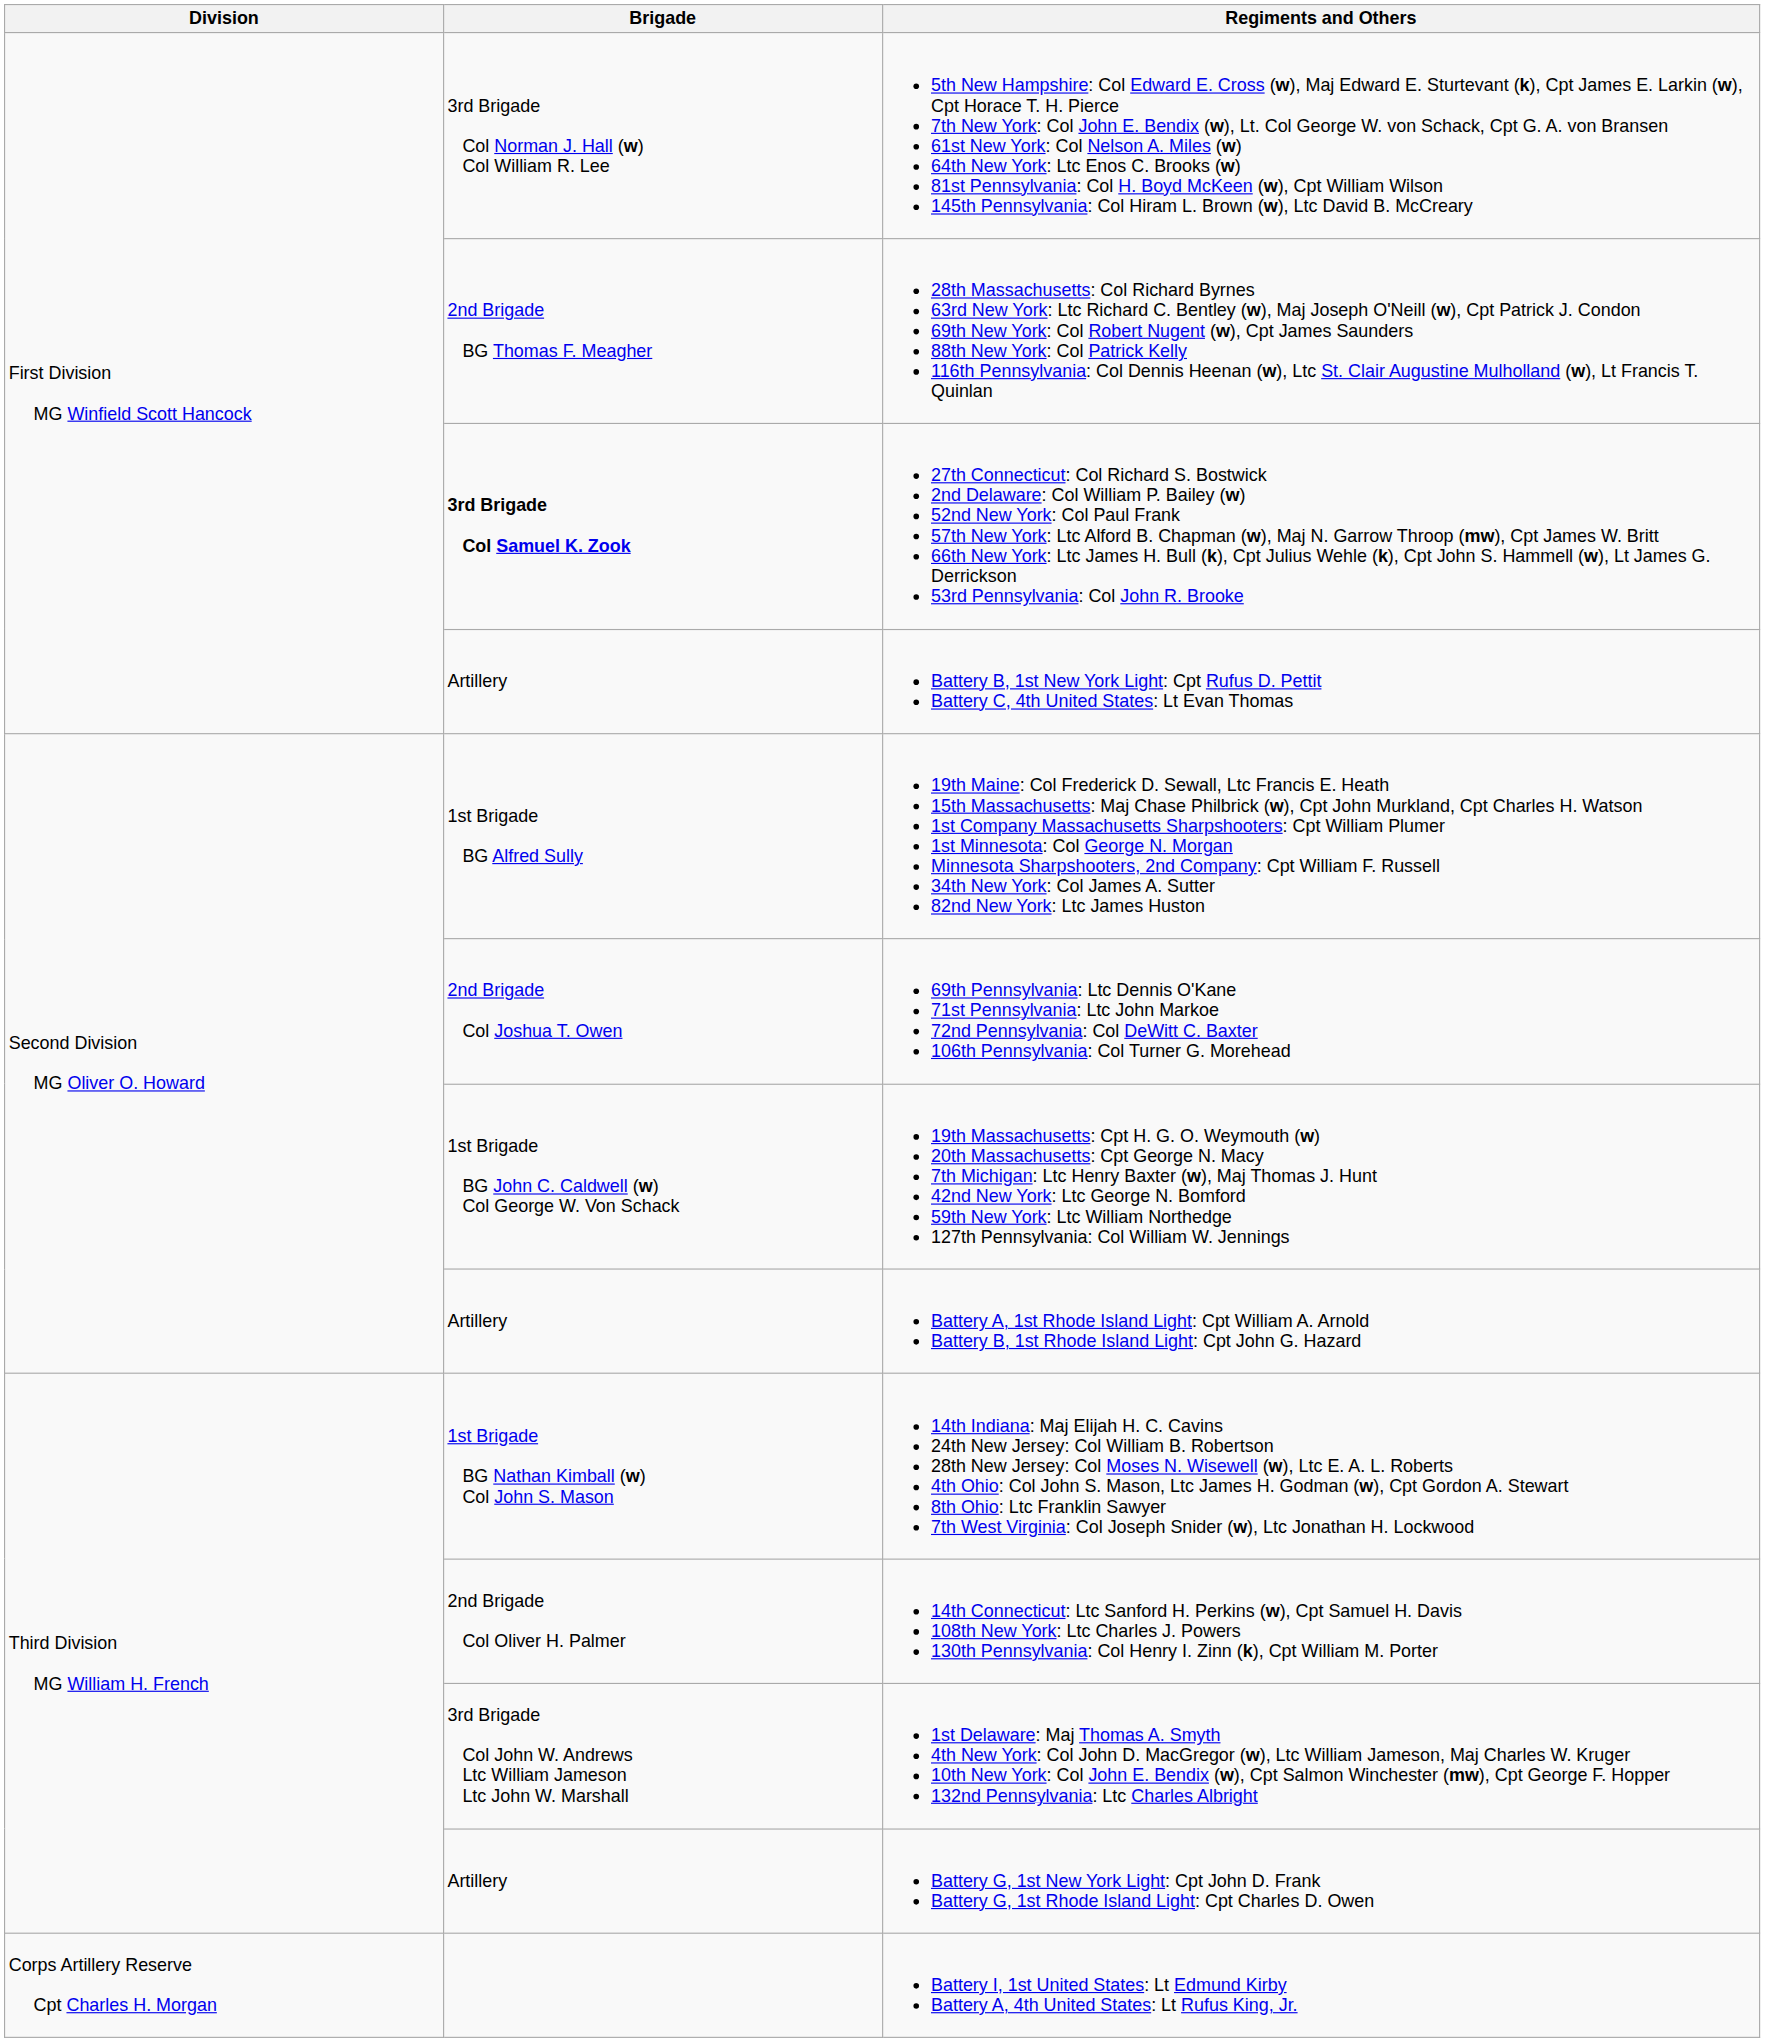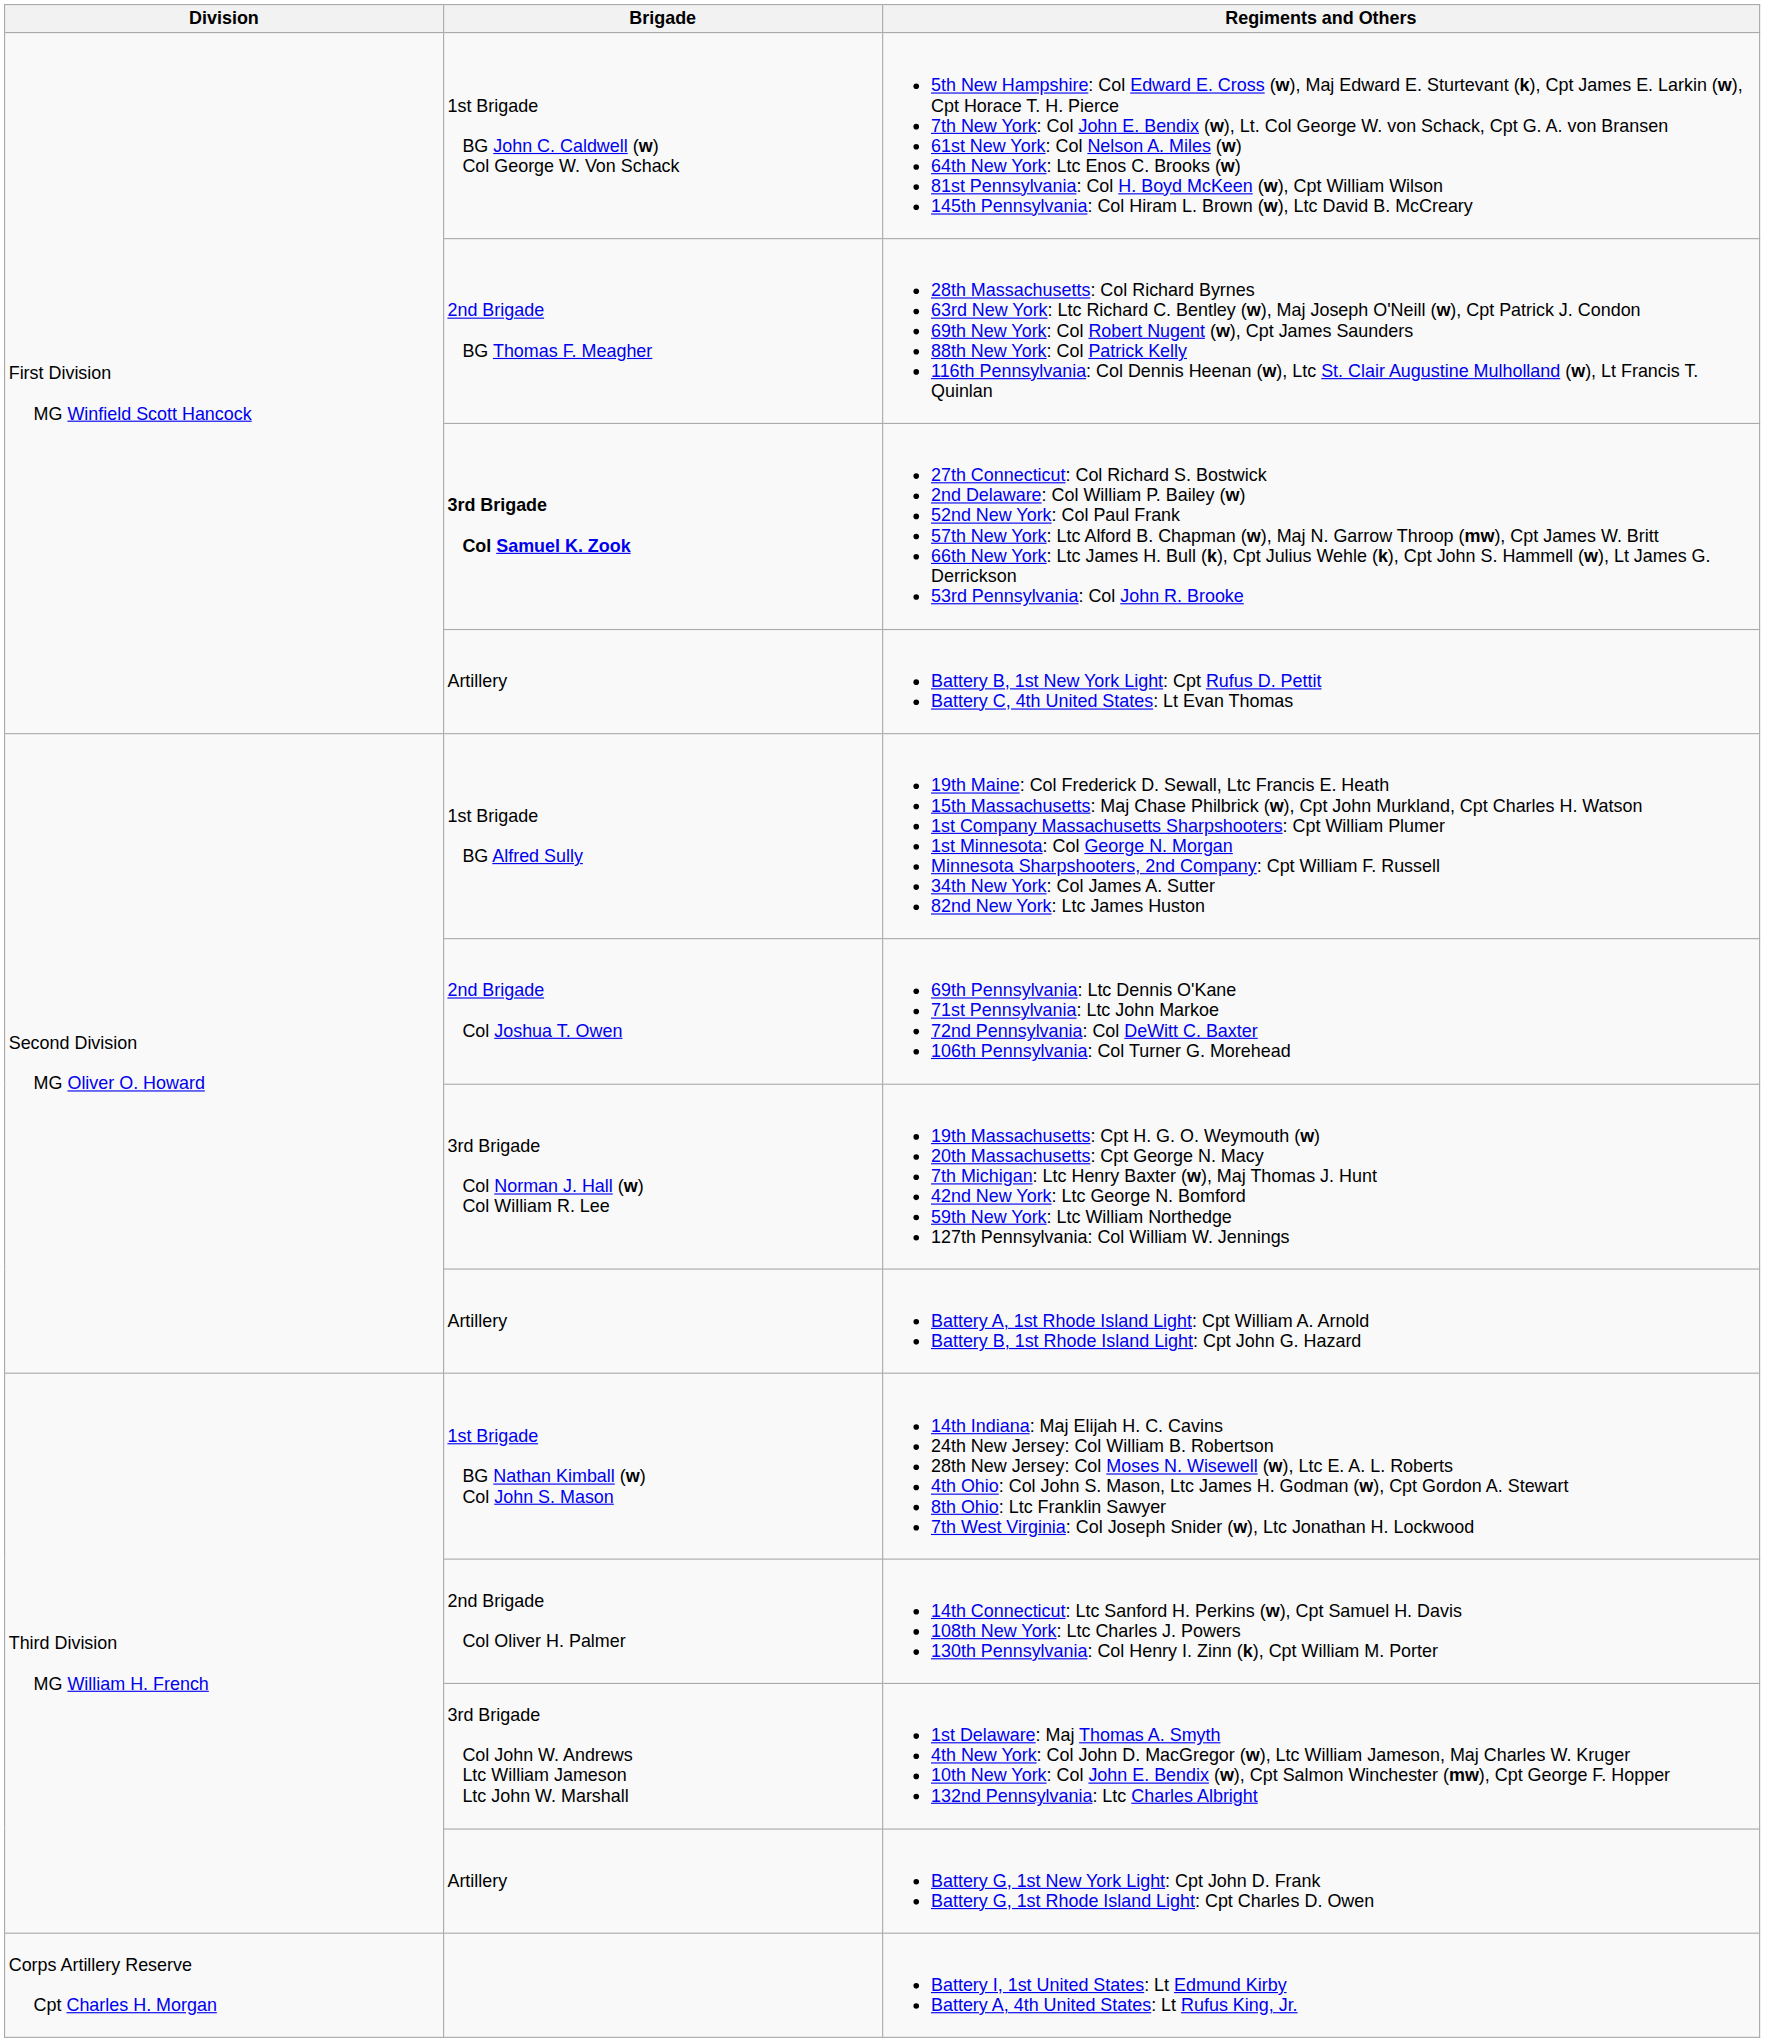(546, 135) 3rd Brigade Col Norman J. Hall (w) Col William R. Lee -> (563, 135) 1st Brigade BG John C. Caldwell (w) Col George W. Von Schack
(563, 1176) 1st Brigade BG John C. Caldwell (w) Col George W. Von Schack -> (546, 1176) 3rd Brigade Col Norman J. Hall (w) Col William R. Lee
